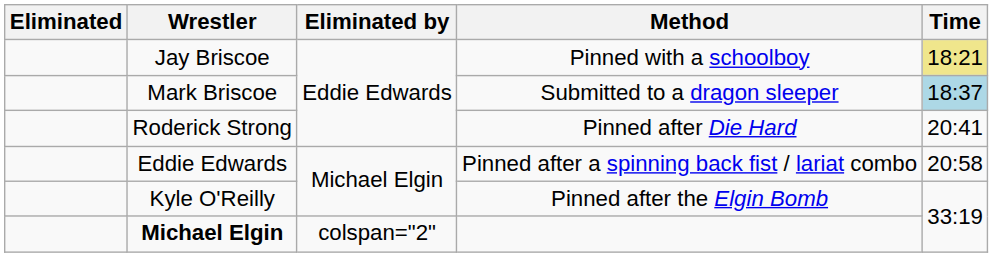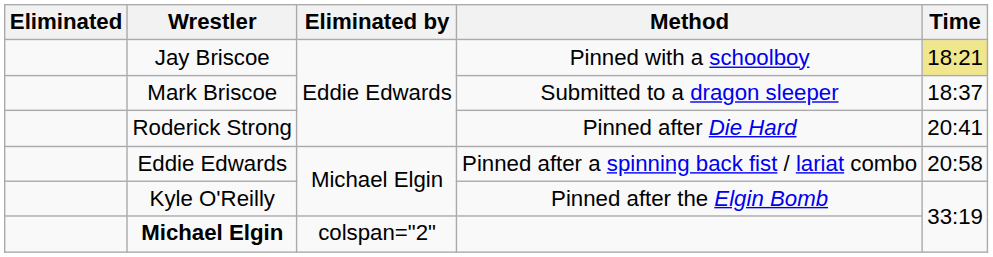(955, 92) lightblue background -> (955, 92) no background
